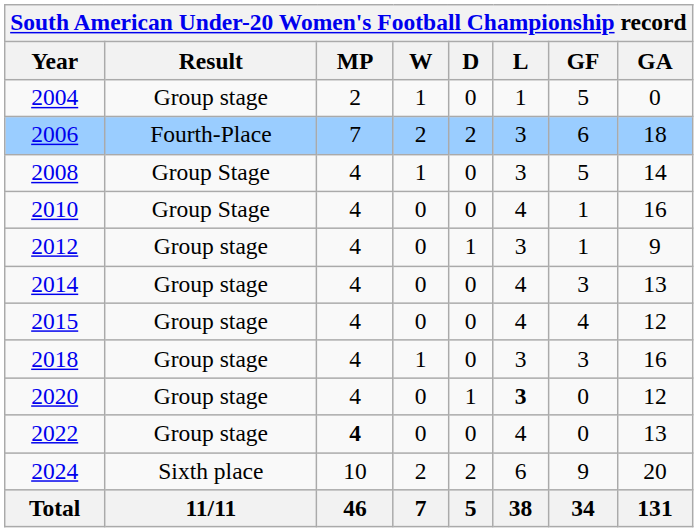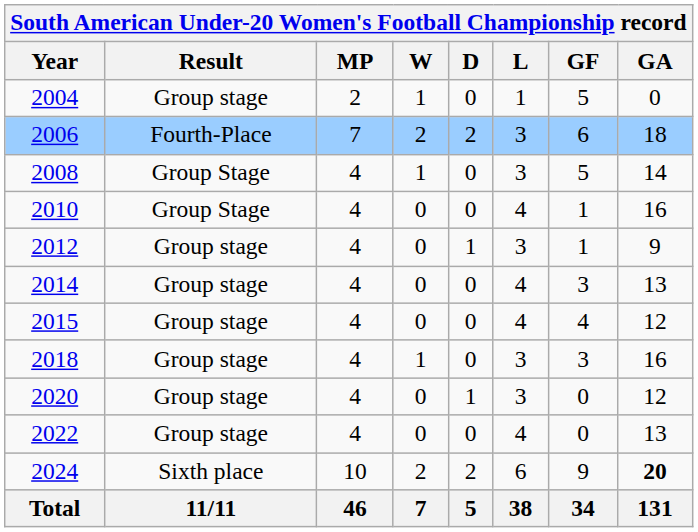(521, 396) bold -> (521, 396) normal
(355, 433) bold -> (355, 433) normal
(655, 470) normal -> (655, 470) bold
